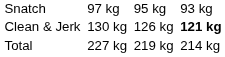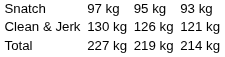(201, 27) bold -> (200, 27) normal
